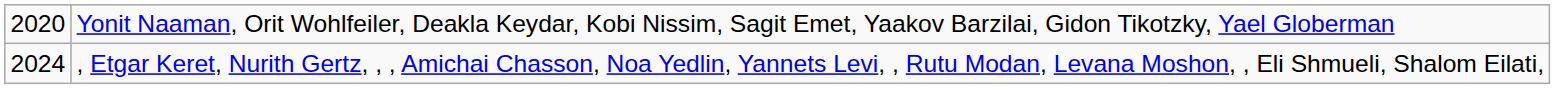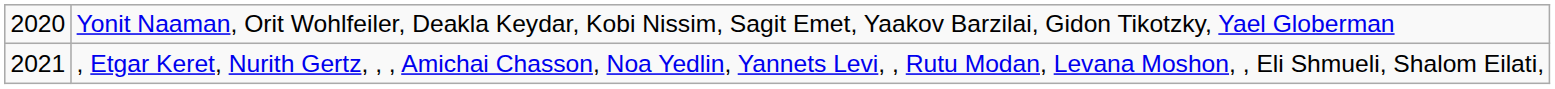(38, 63) 2024 -> (38, 63) 2021
